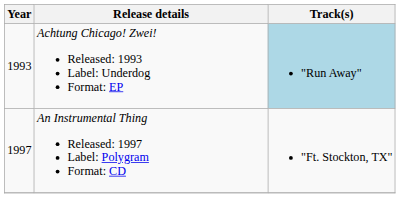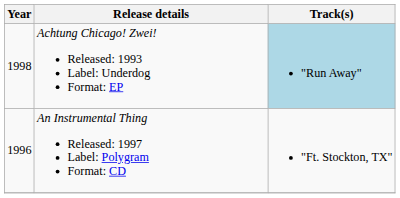(19, 66) 1993 -> (19, 66) 1998
(19, 150) 1997 -> (19, 150) 1996
